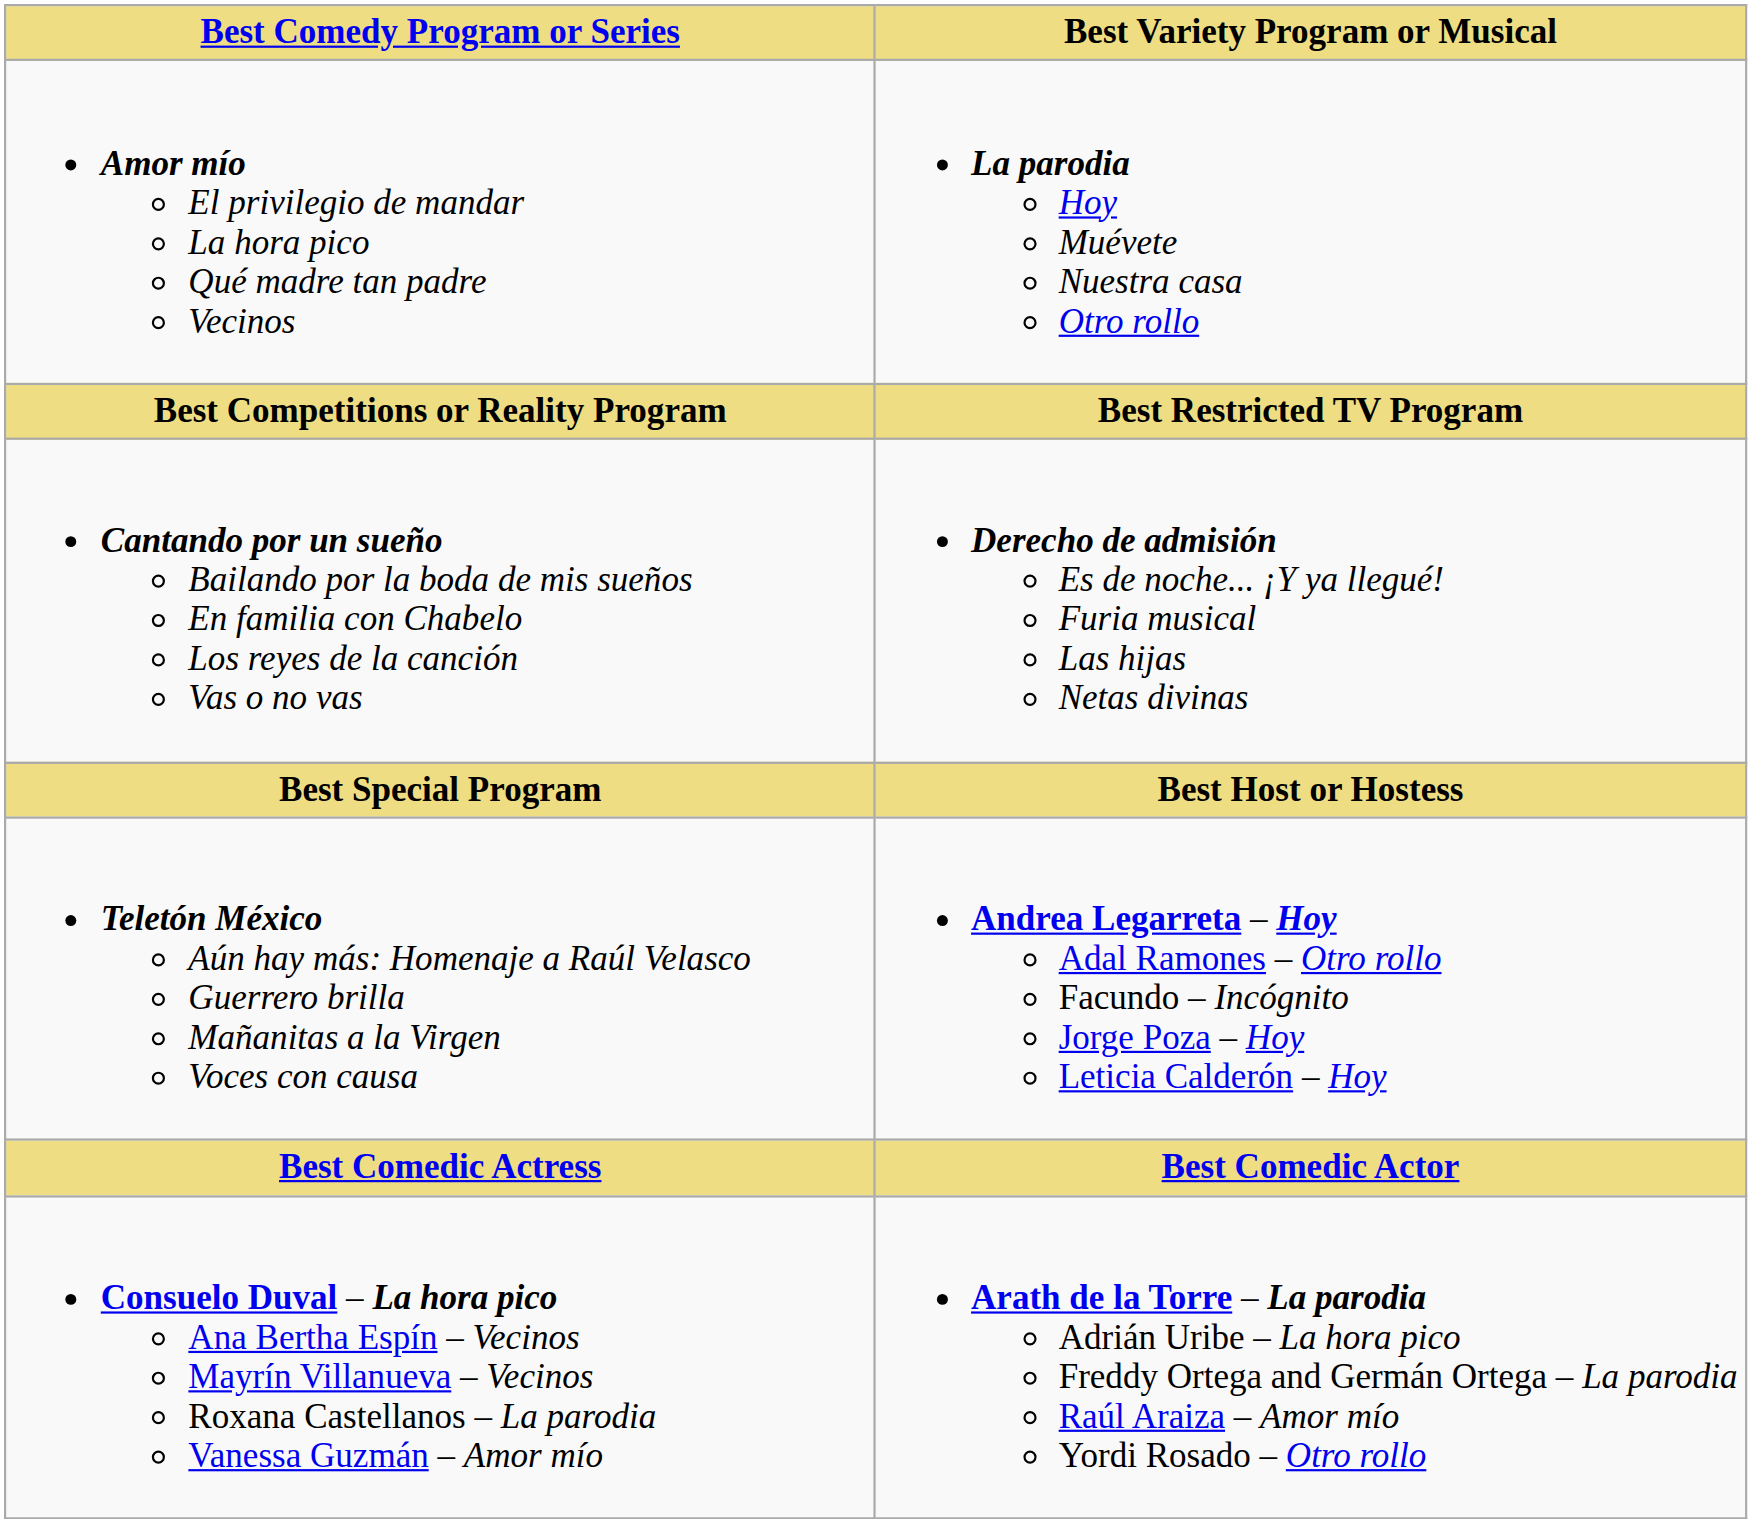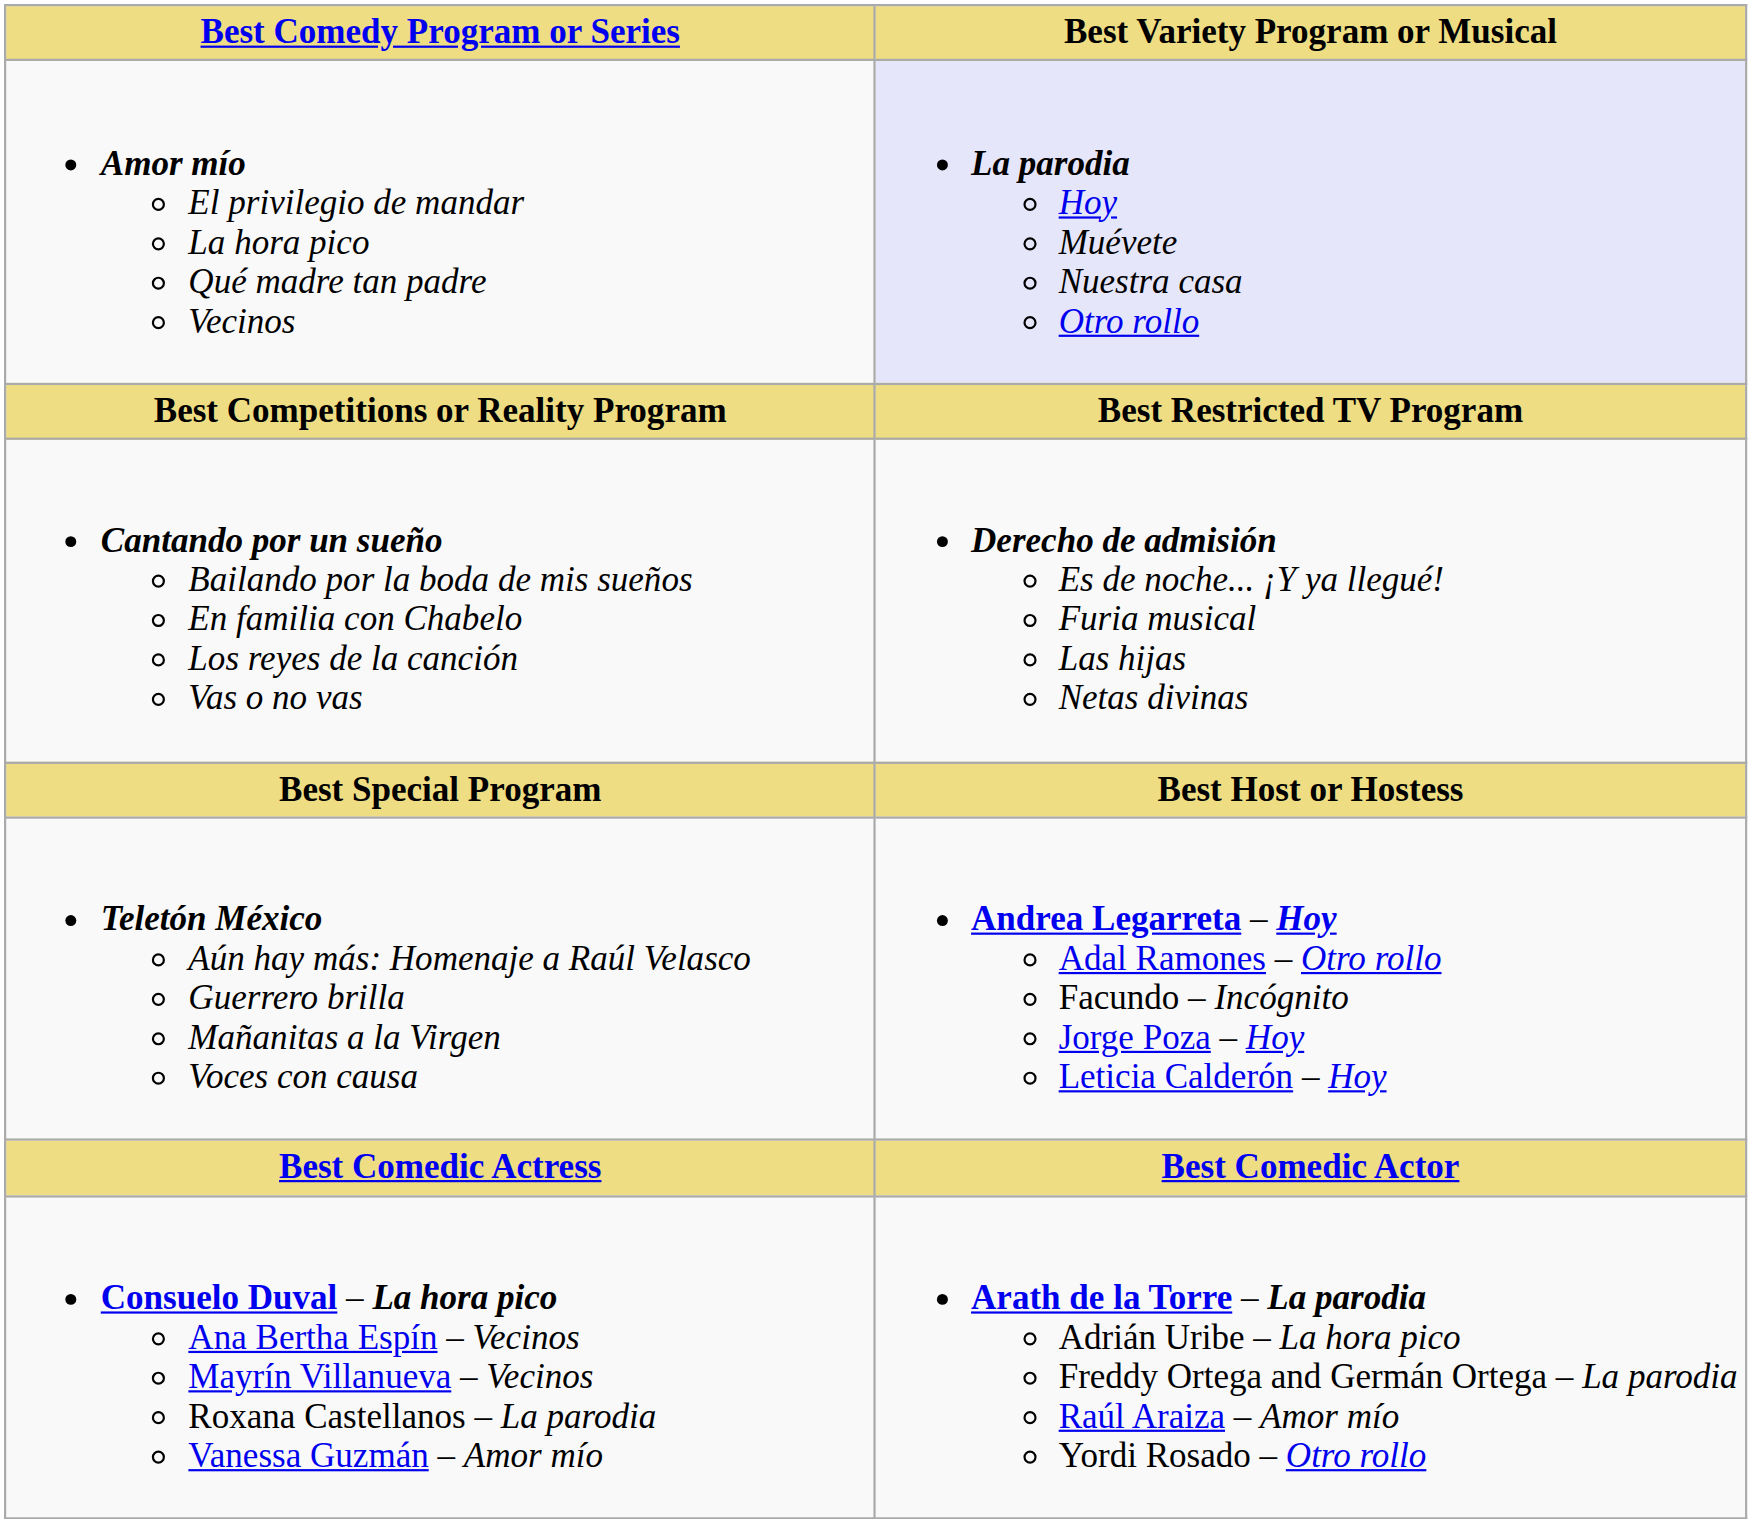(1311, 242) no background -> (1311, 242) lavender background
